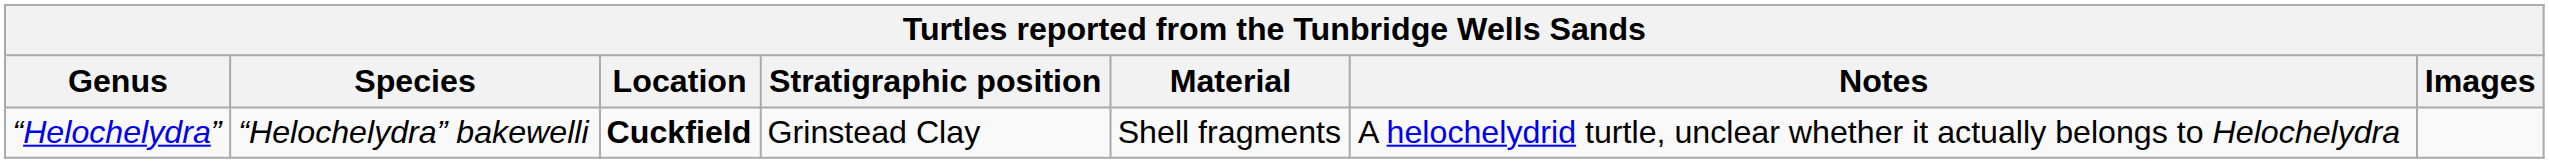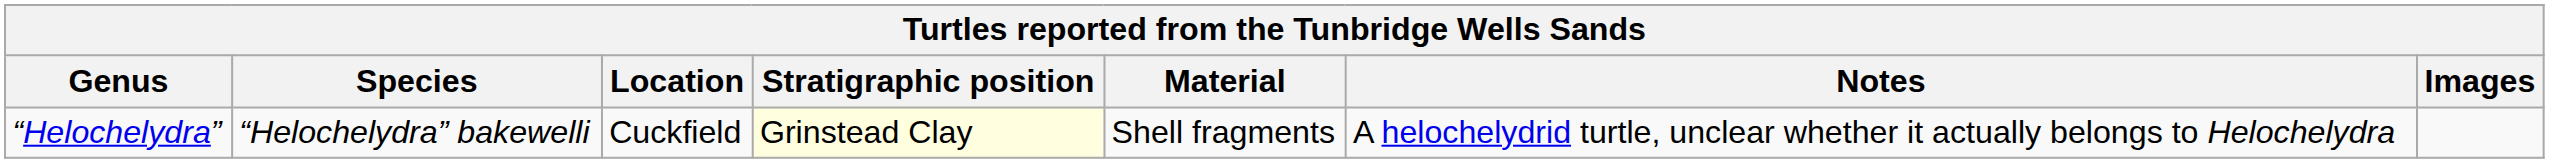(679, 132) bold -> (675, 132) normal
(874, 132) no background -> (866, 132) lightyellow background
